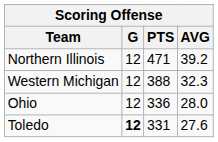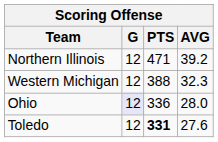(133, 103) no background -> (133, 103) lavender background
(133, 125) bold -> (133, 125) normal
(159, 125) normal -> (159, 125) bold
